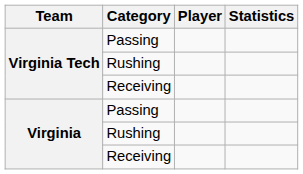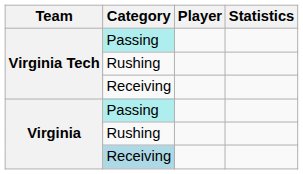(133, 40) no background -> (133, 40) paleturquoise background
(133, 110) no background -> (133, 110) paleturquoise background
(139, 156) no background -> (139, 156) lightblue background
